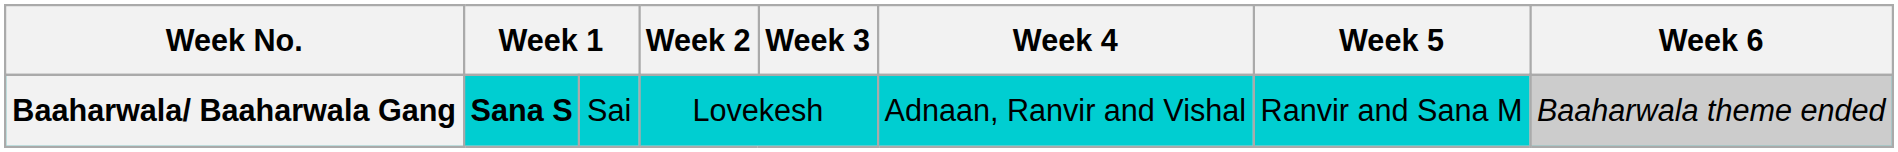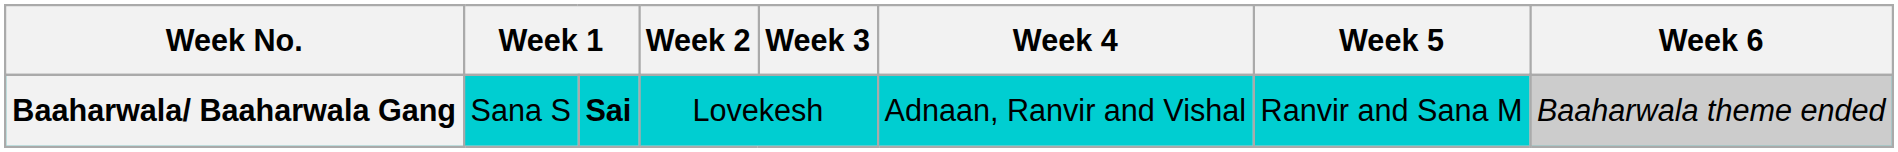(522, 111) bold -> (521, 111) normal
(609, 111) normal -> (608, 111) bold
